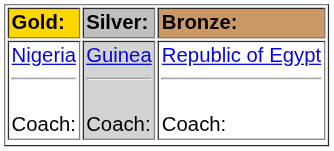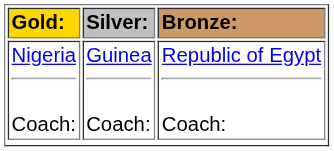(119, 90) lightgrey background -> (119, 90) no background
